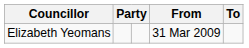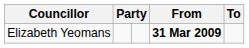(186, 33) normal -> (187, 33) bold
